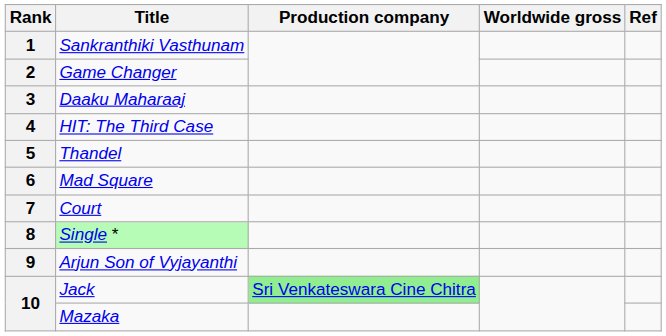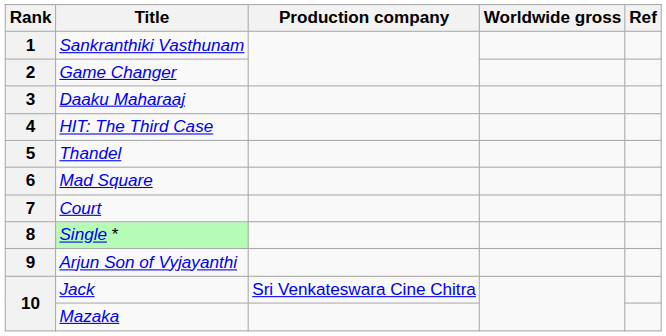(364, 289) lightgreen background -> (364, 289) no background
